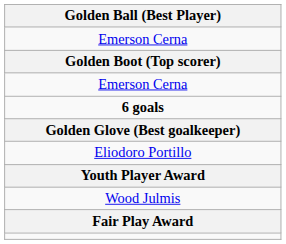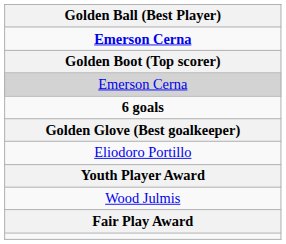(143, 38) normal -> (143, 38) bold
(143, 84) no background -> (143, 84) lightgrey background
